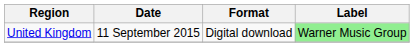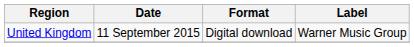(352, 32) lightgreen background -> (352, 32) no background
